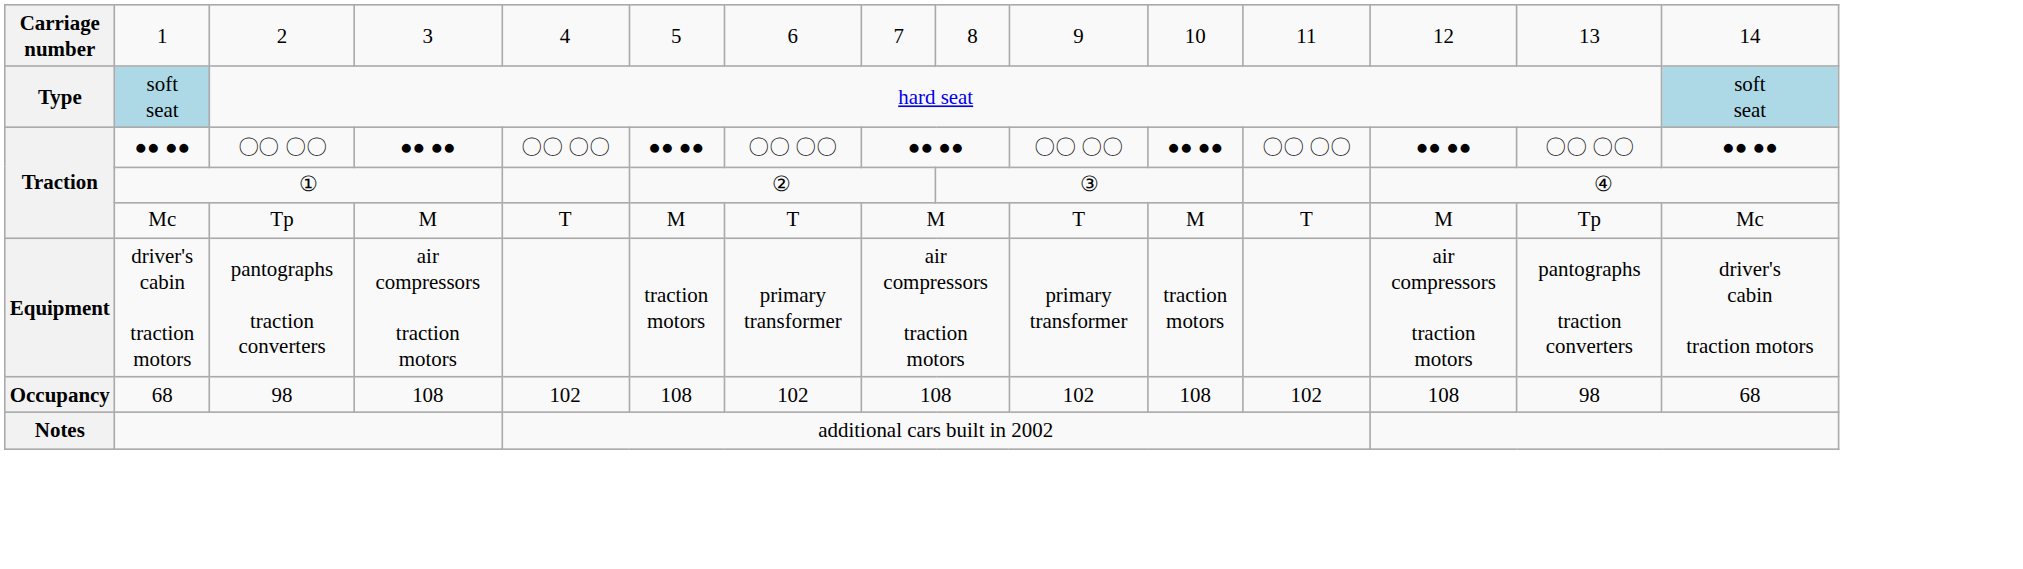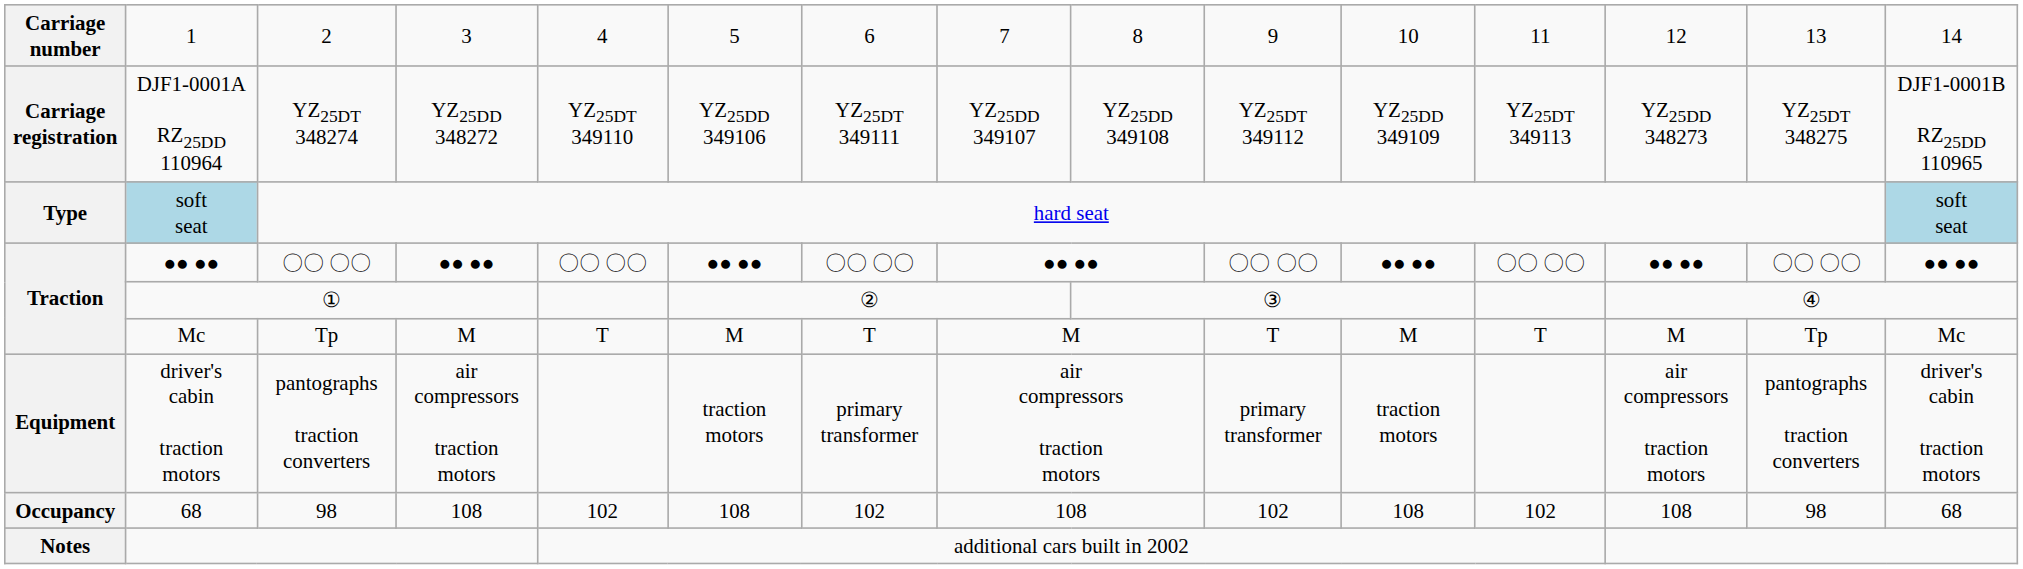+ row: (191, 123)
